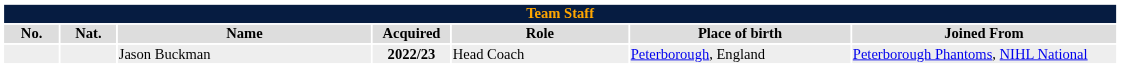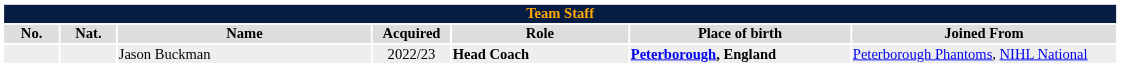(411, 54) bold -> (411, 54) normal
(489, 54) normal -> (491, 54) bold
(698, 54) normal -> (703, 54) bold
